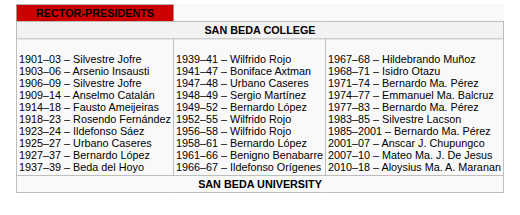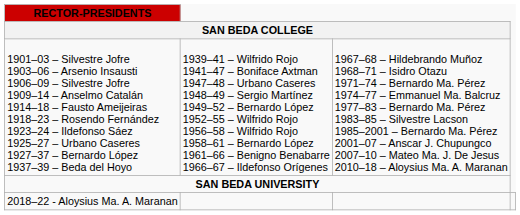+ row: (92, 202)
